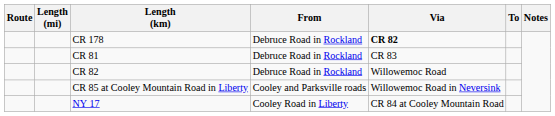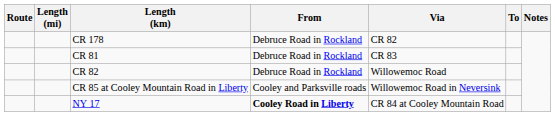(384, 39) bold -> (384, 39) normal
(300, 103) normal -> (303, 103) bold
